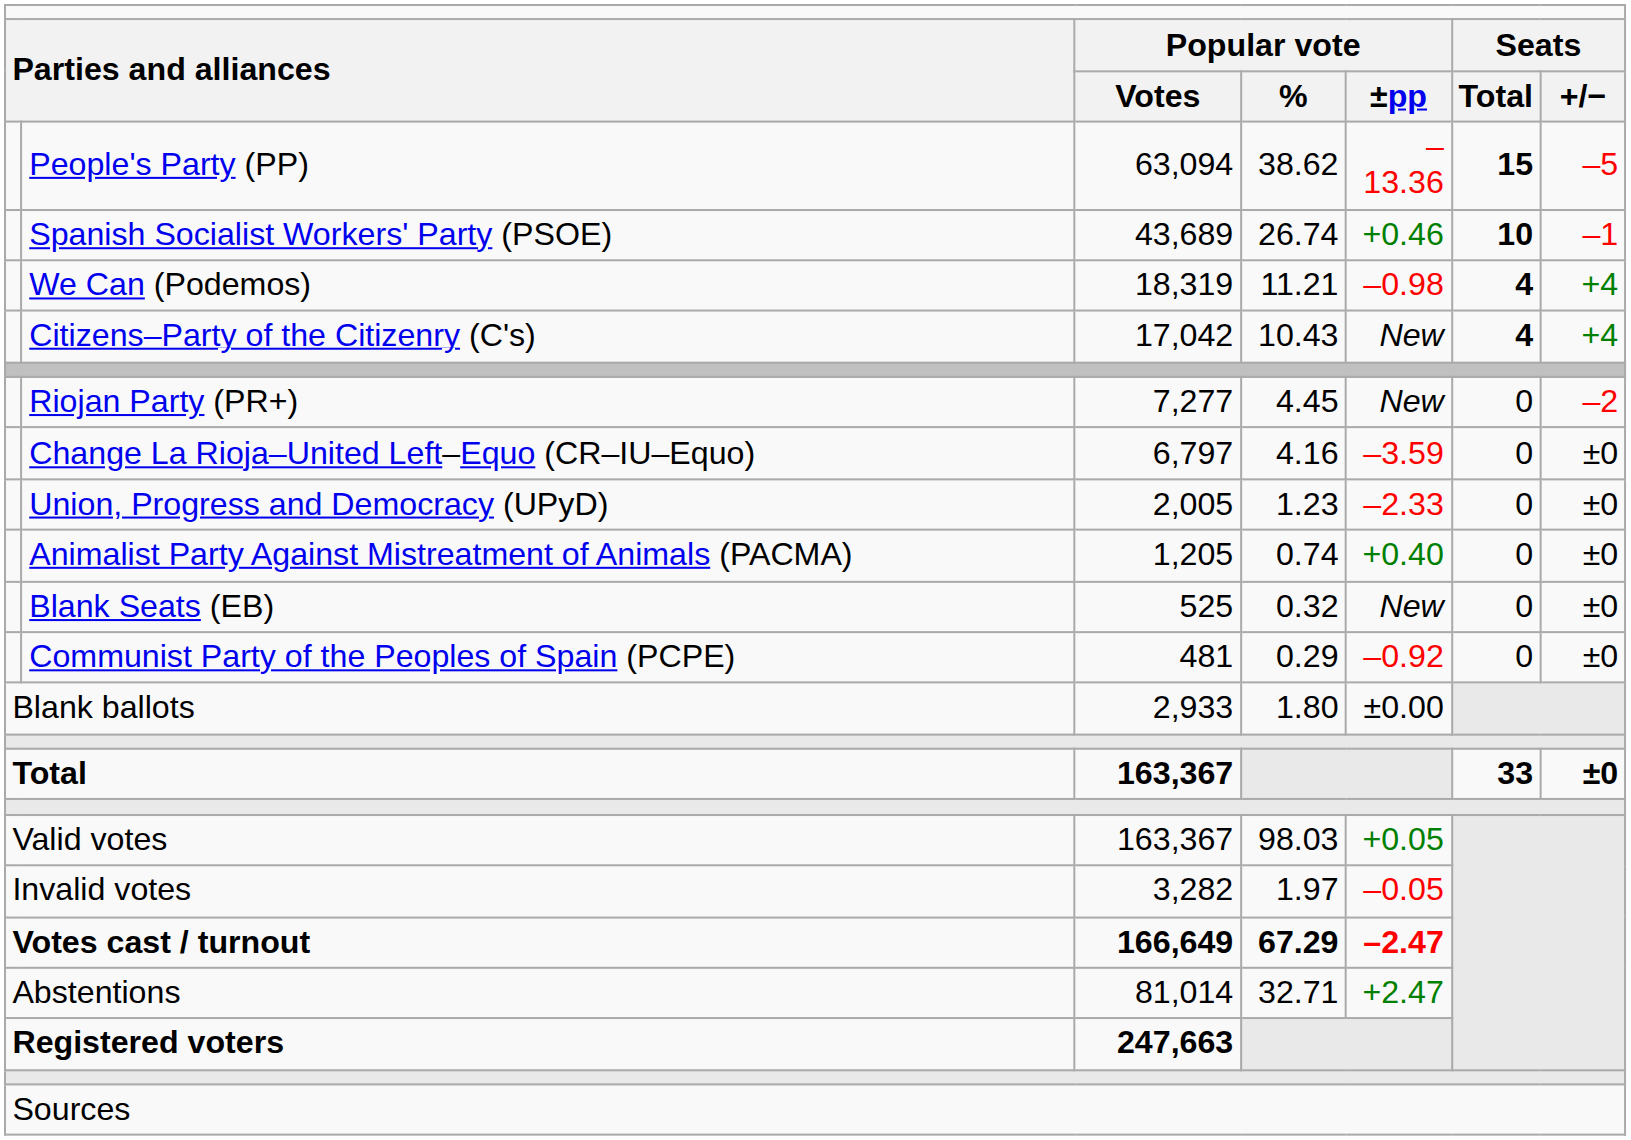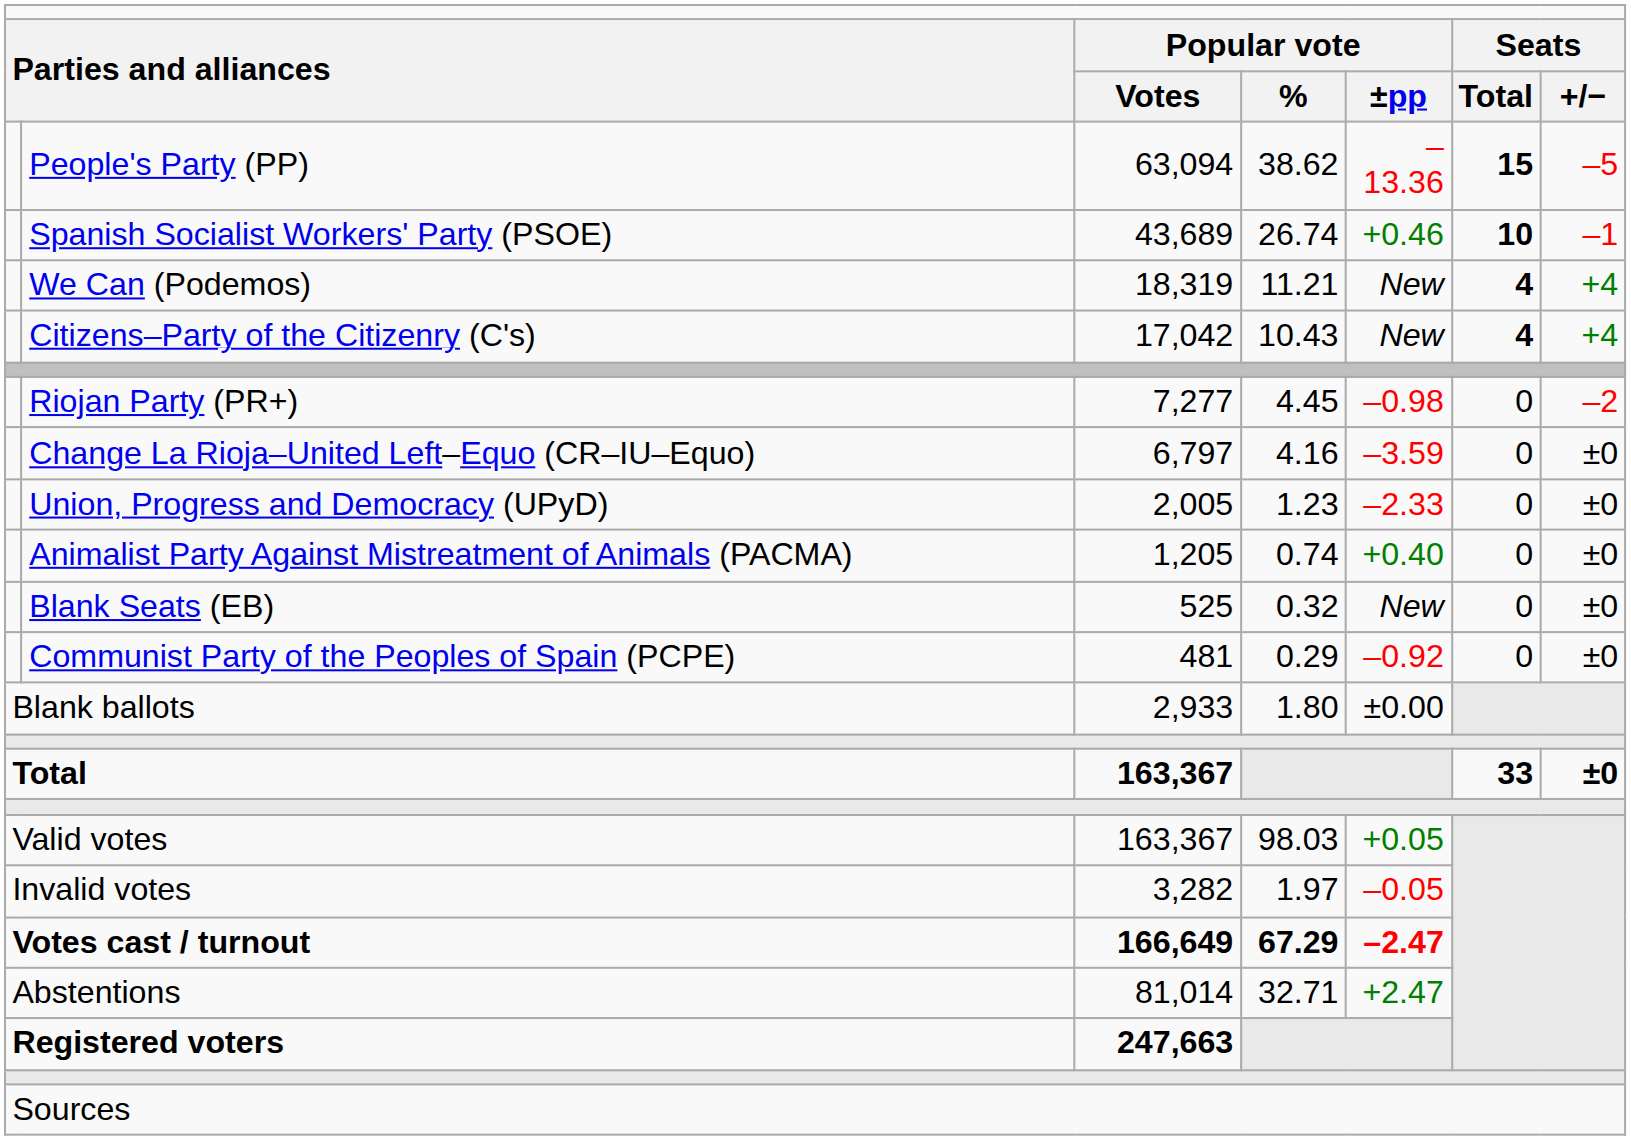(1404, 285) –0.98 -> (1412, 285) New
(1412, 401) New -> (1404, 401) –0.98
